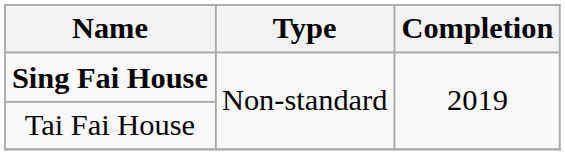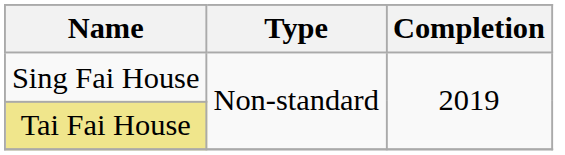(110, 76) bold -> (106, 76) normal
(110, 125) no background -> (106, 125) khaki background
